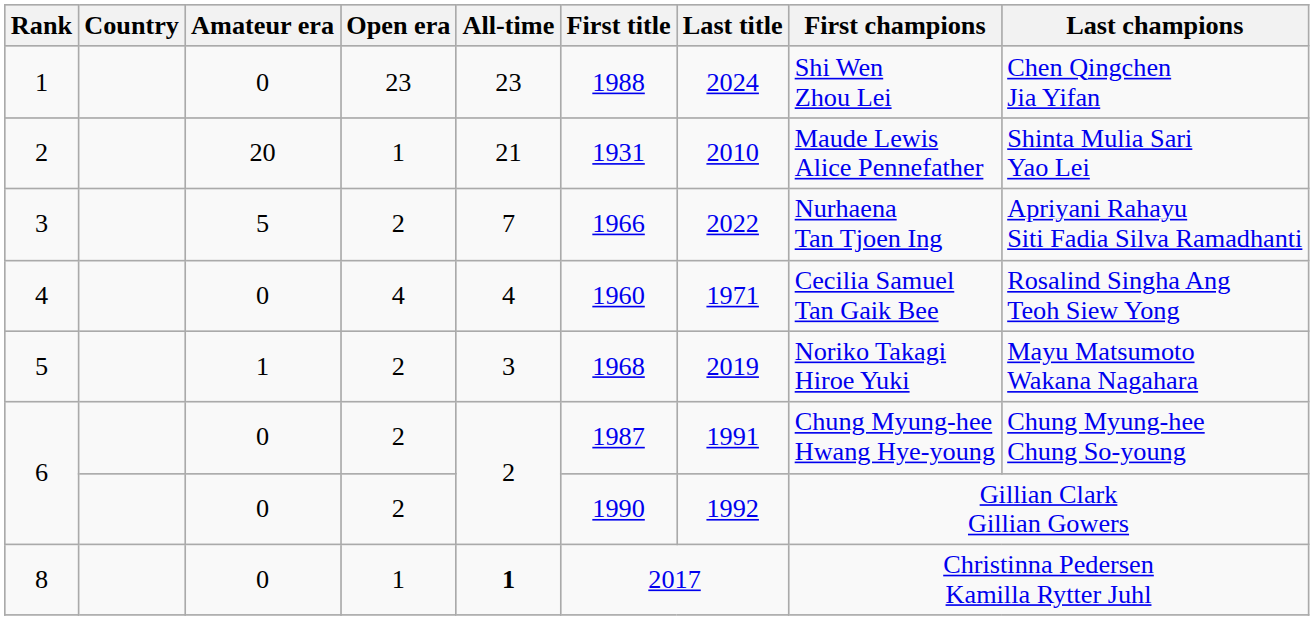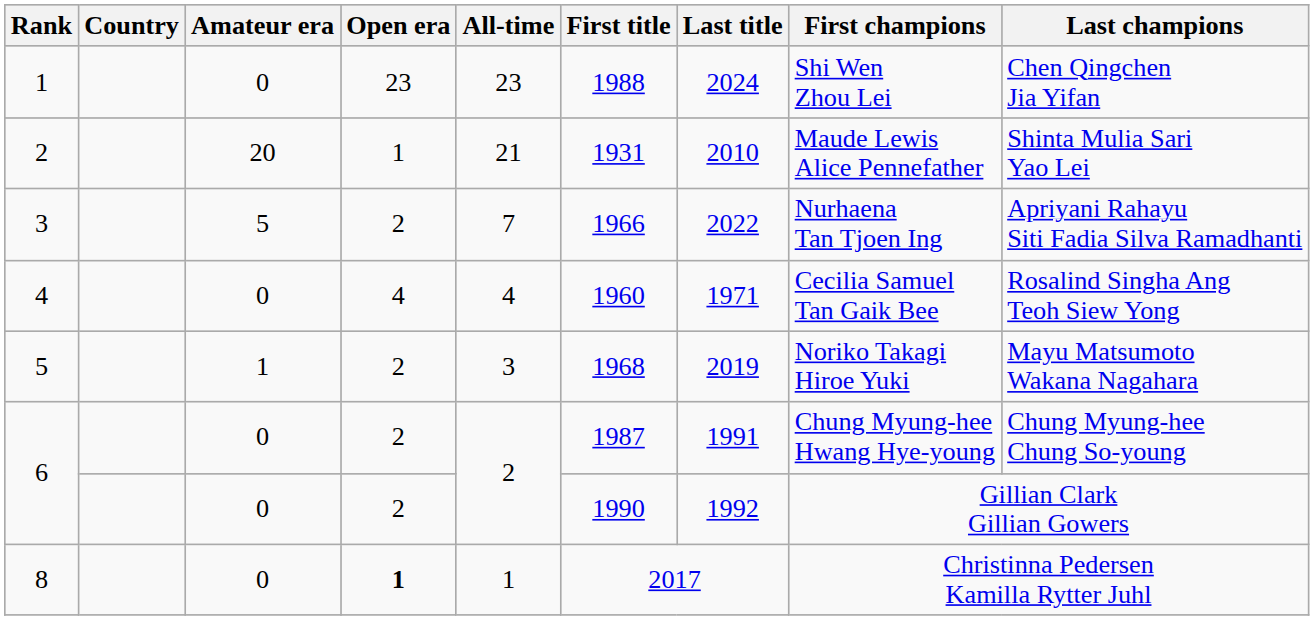(398, 579) normal -> (398, 579) bold
(508, 579) bold -> (508, 579) normal
